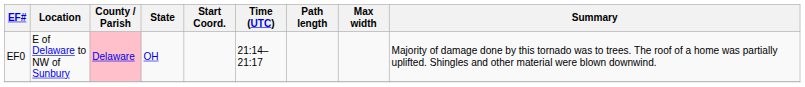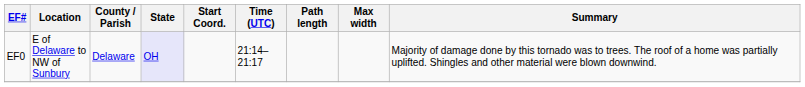(113, 56) pink background -> (113, 56) no background
(151, 56) no background -> (151, 56) lavender background
